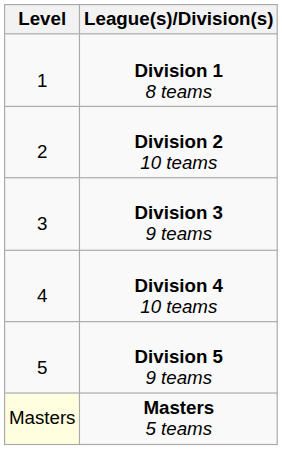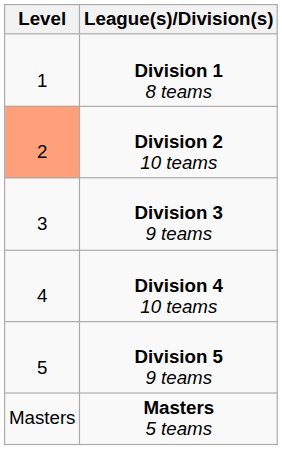(42, 152) no background -> (42, 152) lightsalmon background
(42, 418) lightyellow background -> (42, 418) no background
